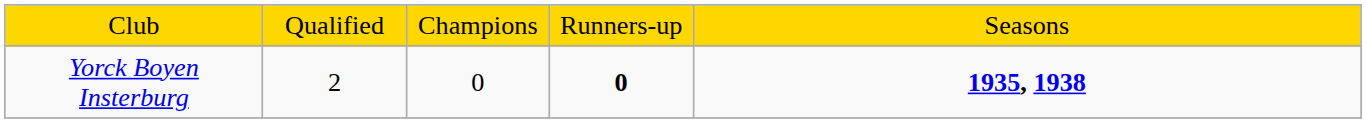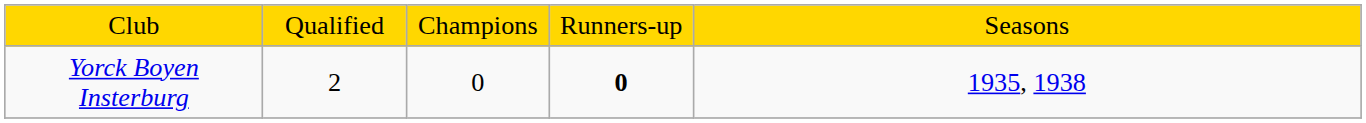(1027, 81) bold -> (1027, 81) normal
